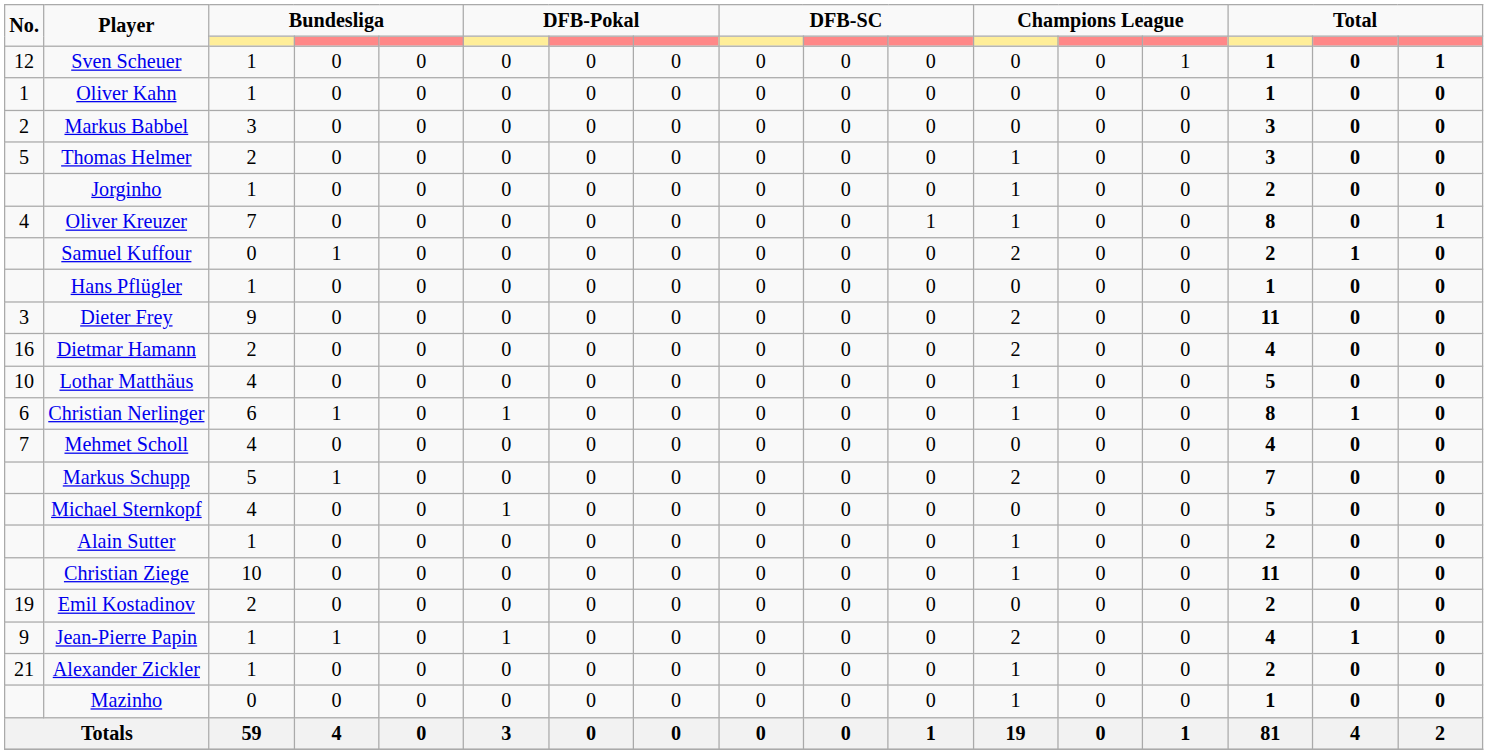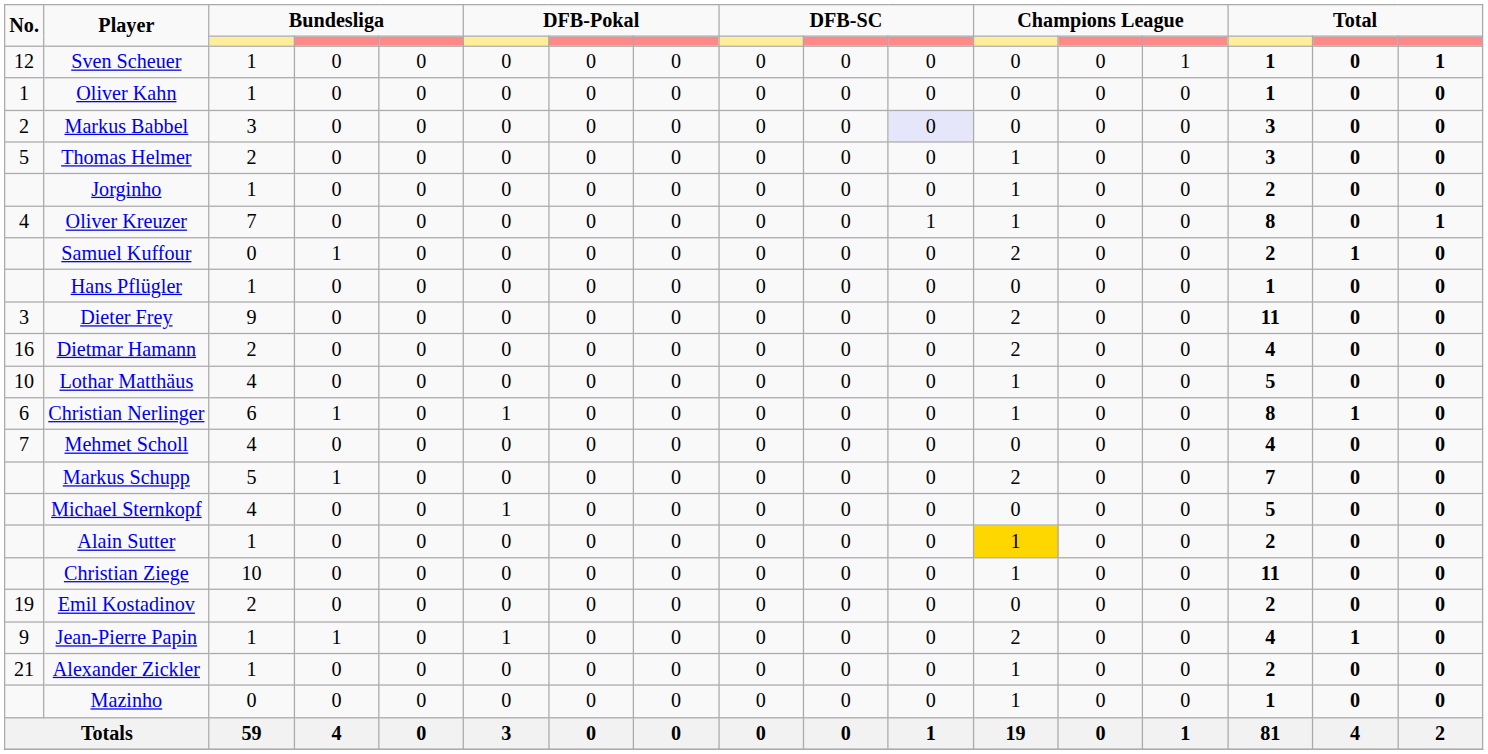(931, 125) no background -> (931, 125) lavender background
(1016, 541) no background -> (1016, 541) gold background
